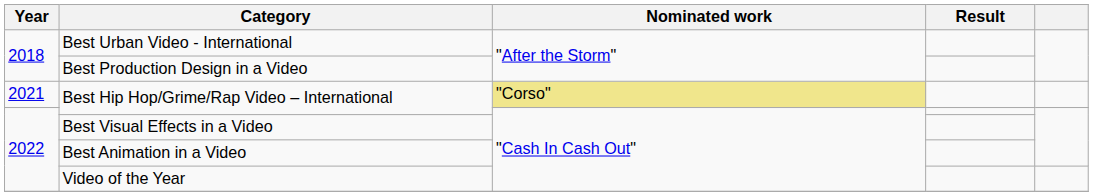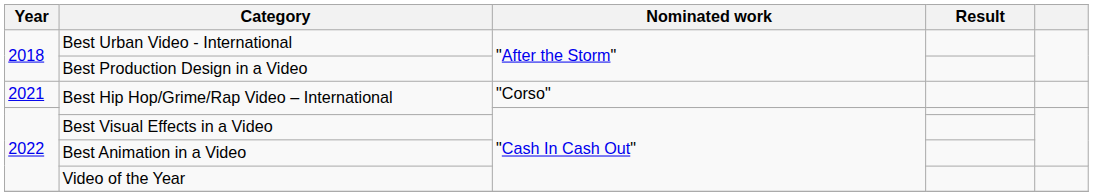(523, 94) khaki background -> (523, 94) no background
